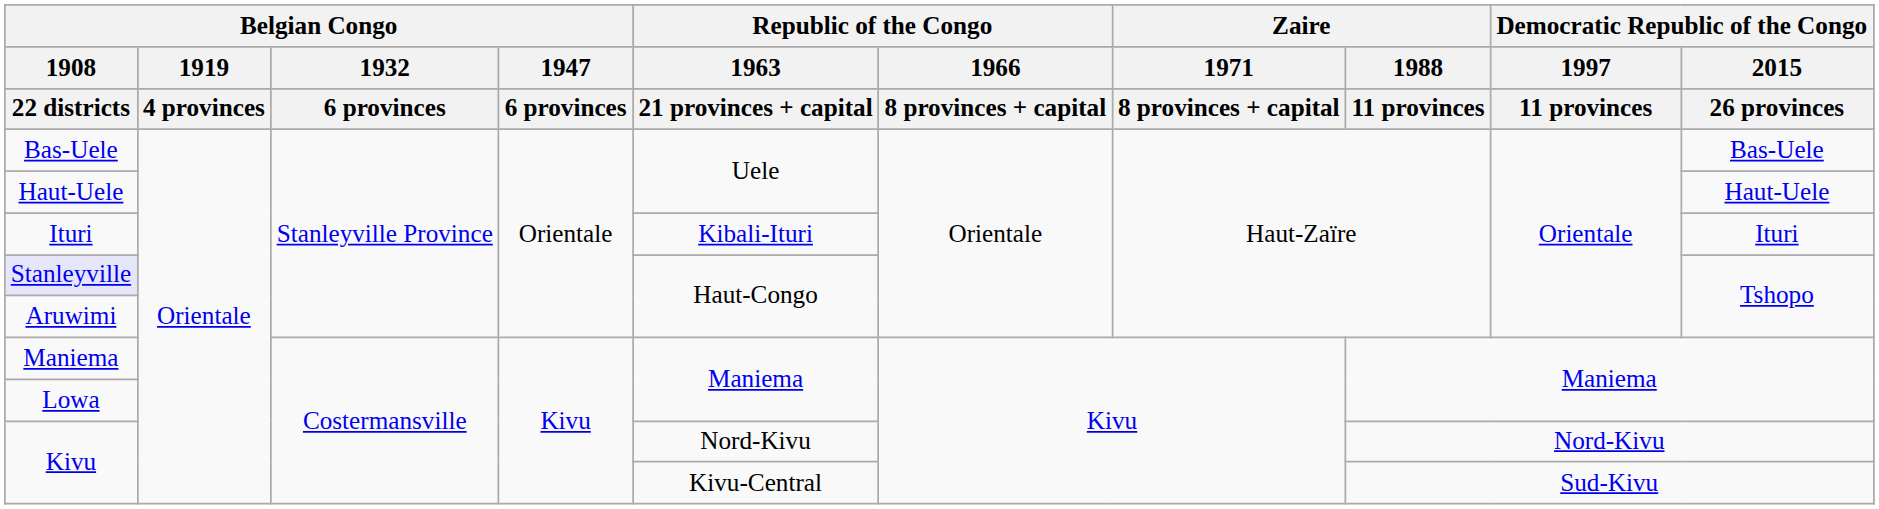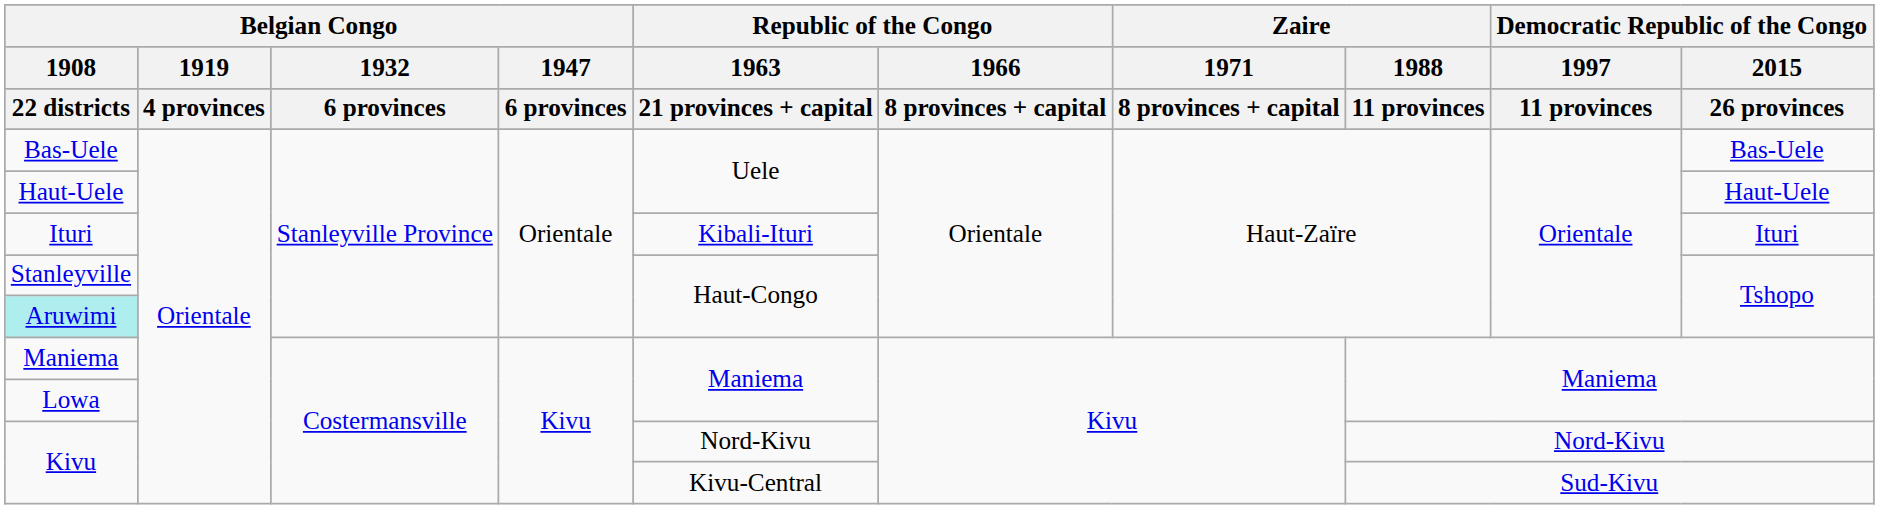(71, 275) lavender background -> (71, 275) no background
(71, 316) no background -> (71, 316) paleturquoise background
